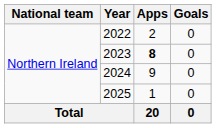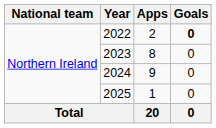(191, 34) normal -> (191, 34) bold
(152, 53) bold -> (152, 53) normal
